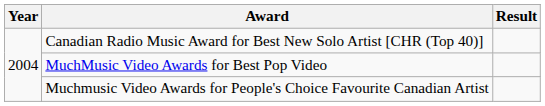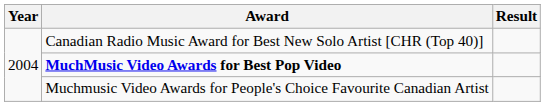(186, 64) normal -> (193, 64) bold
